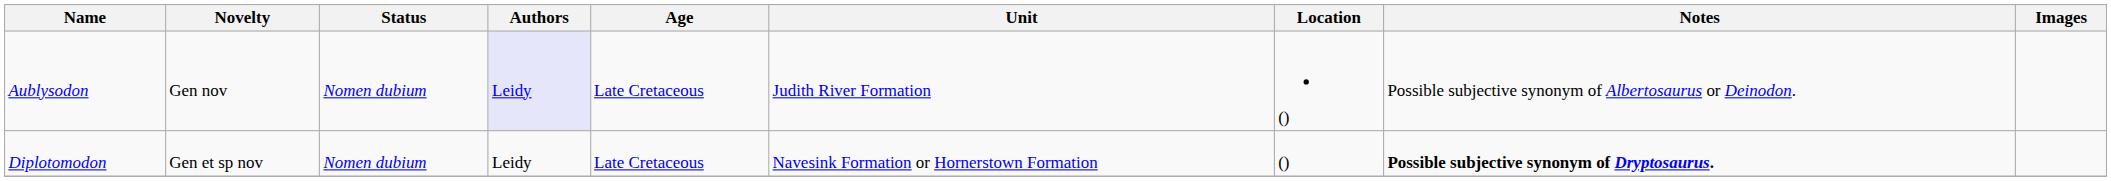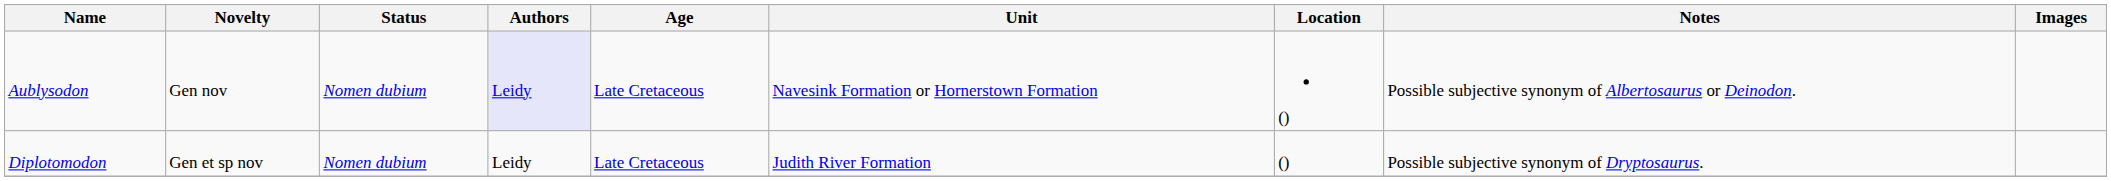(852, 90) Judith River Formation -> (935, 90) Navesink Formation or Hornerstown Formation
(935, 162) Navesink Formation or Hornerstown Formation -> (852, 162) Judith River Formation
(1551, 162) bold -> (1545, 162) normal
